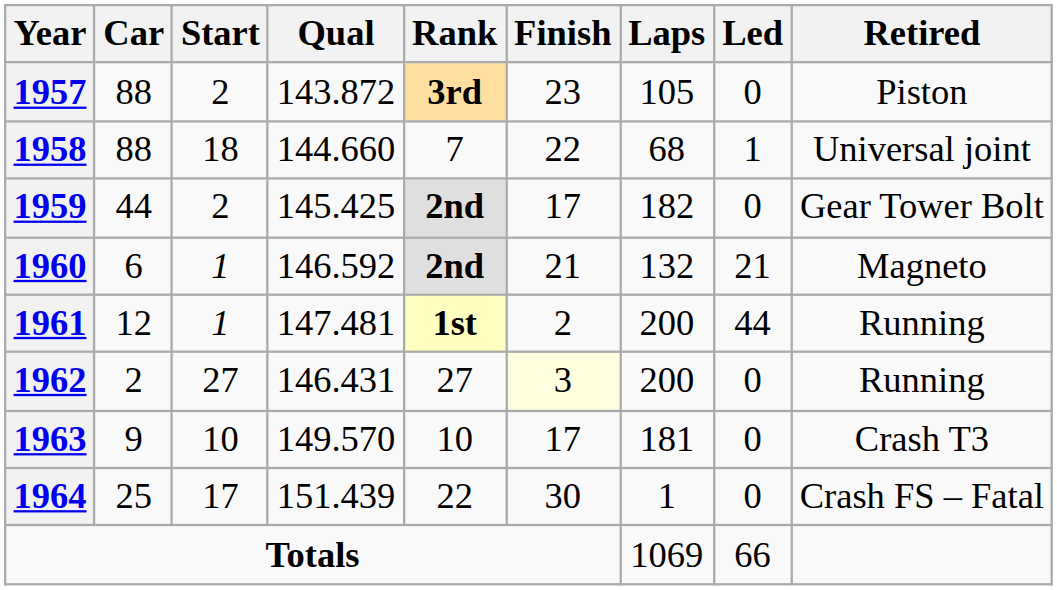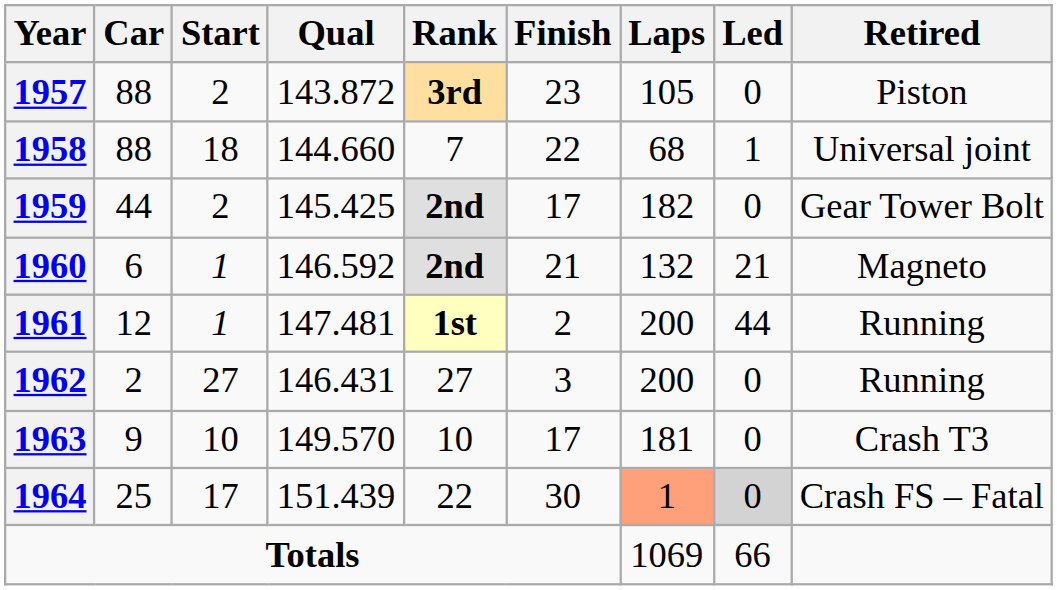(563, 380) lightyellow background -> (563, 380) no background
(667, 496) no background -> (667, 496) lightsalmon background
(753, 496) no background -> (753, 496) lightgrey background
